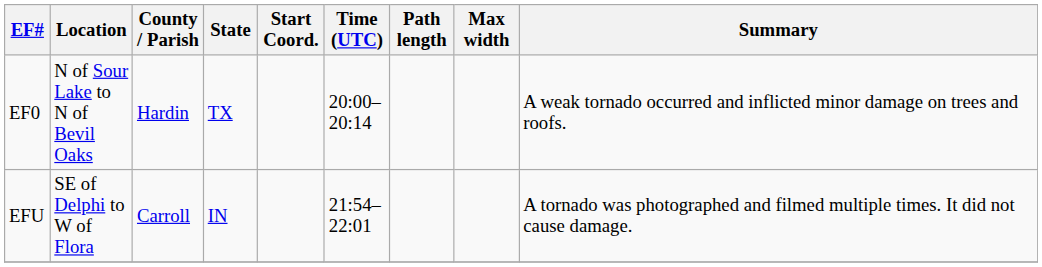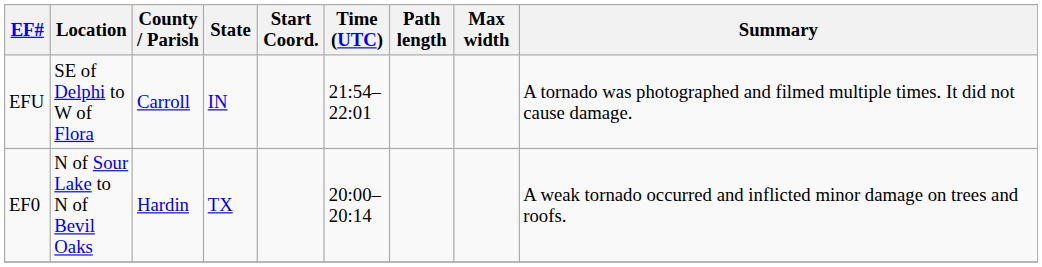rows swapped: (25, 112) <-> (27, 215)
